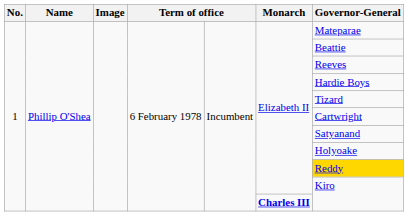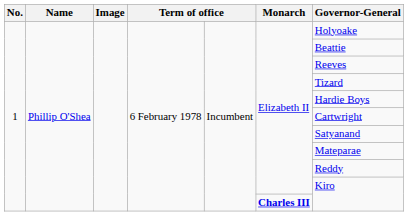(338, 30) Mateparae -> (336, 30) Holyoake
(342, 82) Hardie Boys -> (329, 82) Tizard
(329, 99) Tizard -> (342, 99) Hardie Boys
(336, 151) Holyoake -> (338, 151) Mateparae
(329, 168) gold background -> (329, 168) no background
